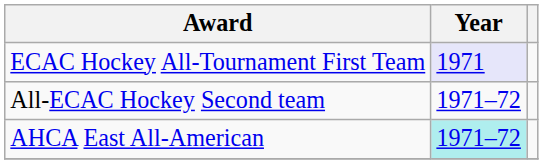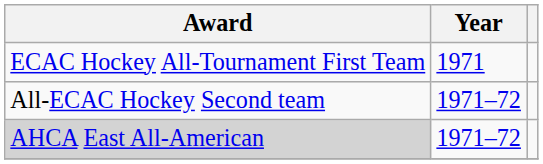(461, 61) lavender background -> (461, 61) no background
(137, 138) no background -> (137, 138) lightgrey background
(479, 138) paleturquoise background -> (479, 138) no background
